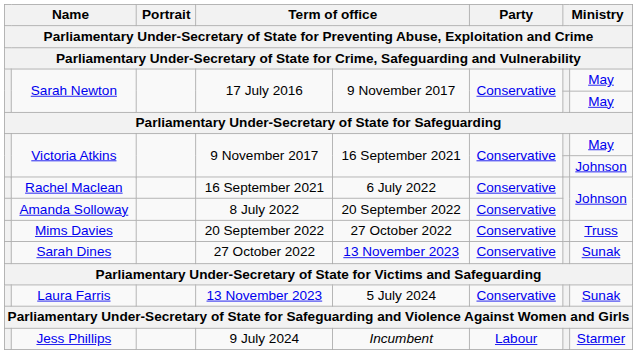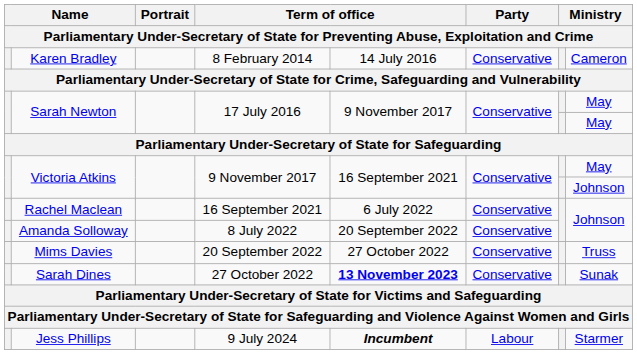+ row: (73, 58)
(401, 252) normal -> (398, 274) bold
- row: (74, 295)
(401, 338) normal -> (398, 338) bold
